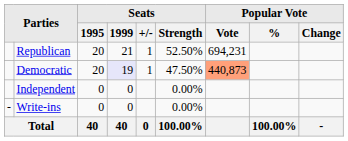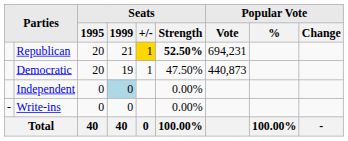(150, 51) no background -> (150, 51) gold background
(184, 51) normal -> (183, 51) bold
(127, 70) lavender background -> (127, 70) no background
(227, 70) lightsalmon background -> (227, 70) no background
(130, 88) no background -> (130, 88) lightblue background
